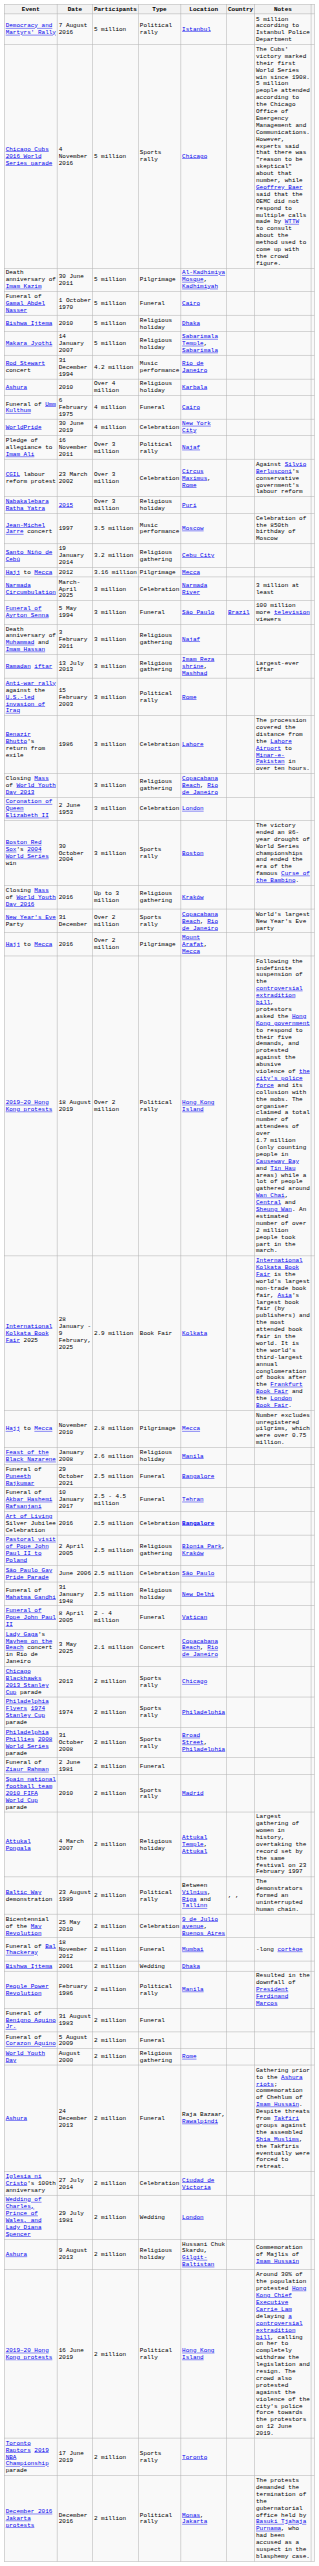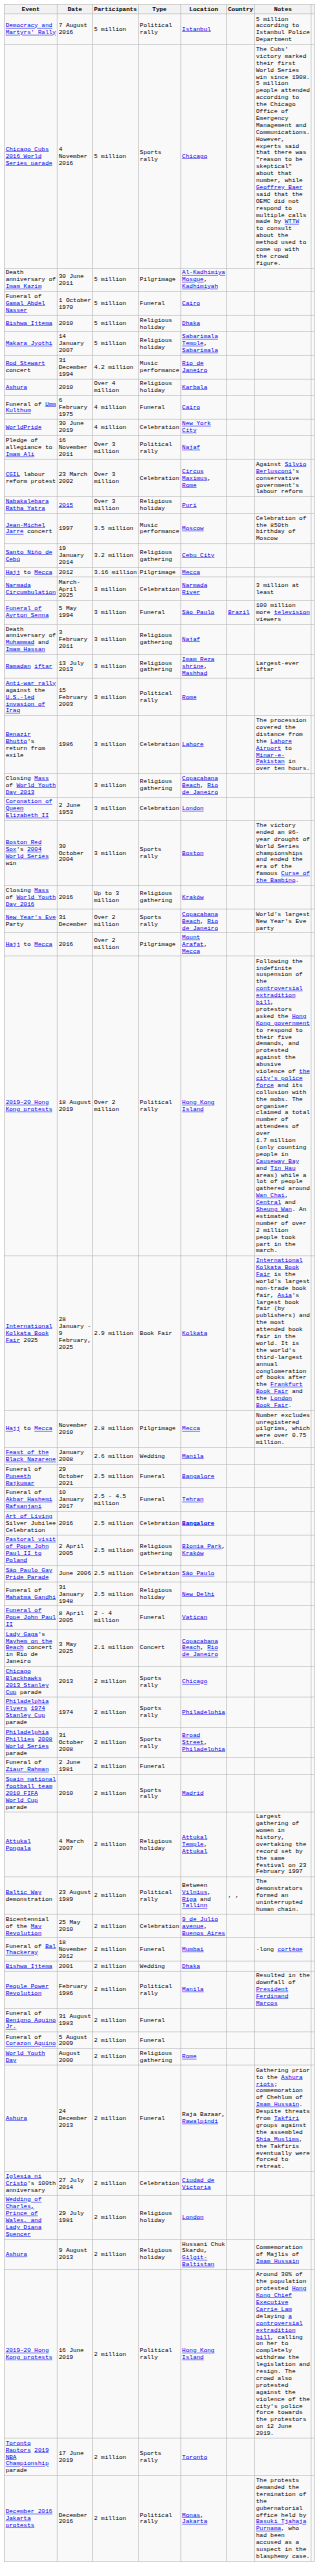(156, 1456) Religious holiday -> (152, 1456) Wedding
(152, 2217) Wedding -> (156, 2217) Religious holiday
